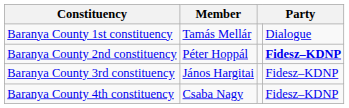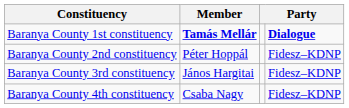(217, 34) normal -> (220, 34) bold
(288, 34) normal -> (292, 34) bold
(303, 53) bold -> (304, 53) normal
